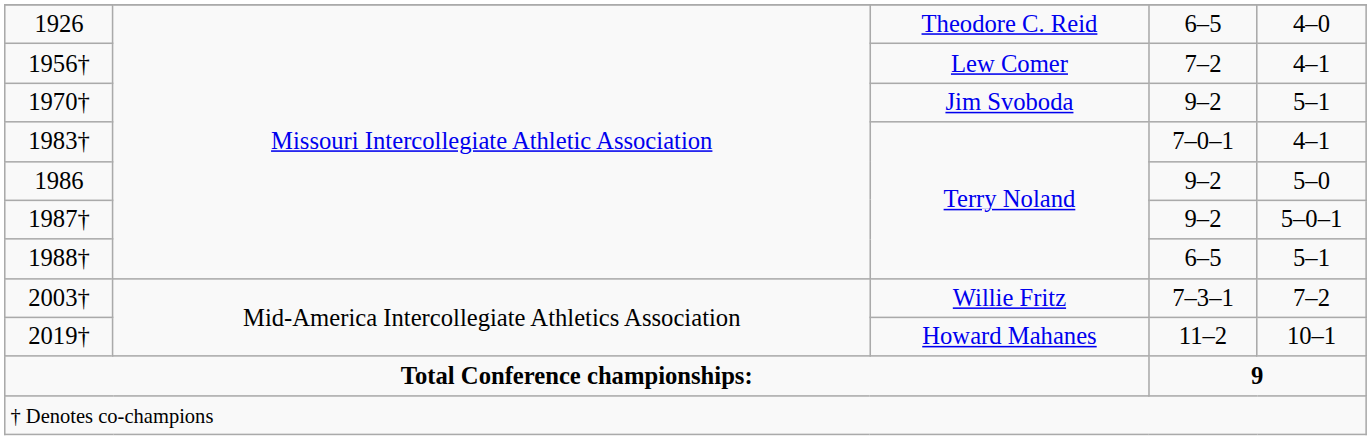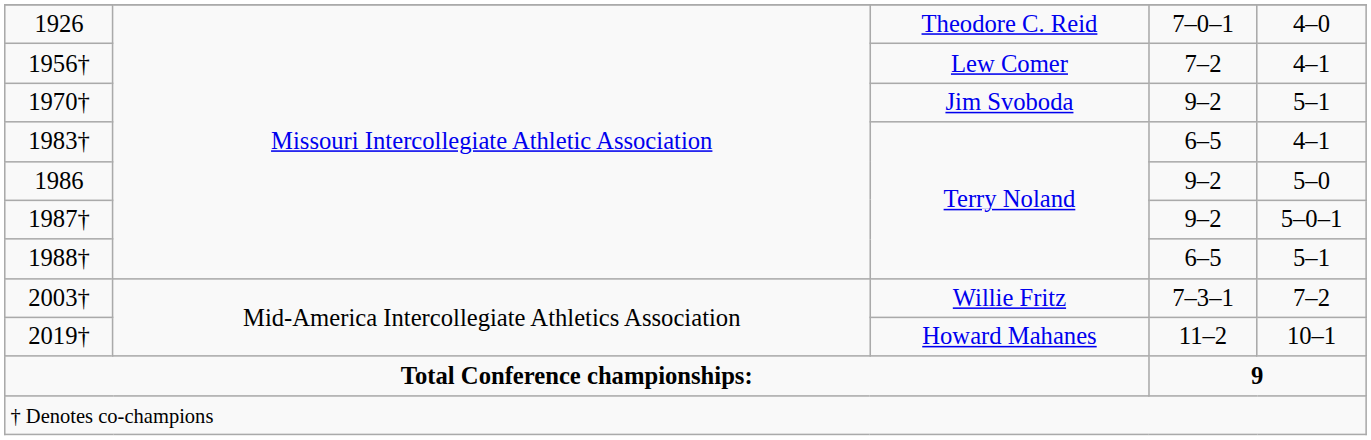(1203, 24) 6–5 -> (1203, 24) 7–0–1
(1203, 141) 7–0–1 -> (1203, 141) 6–5
